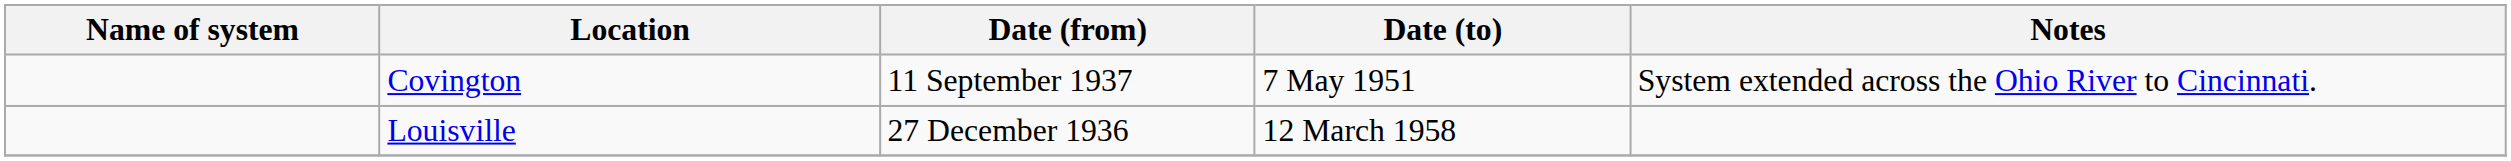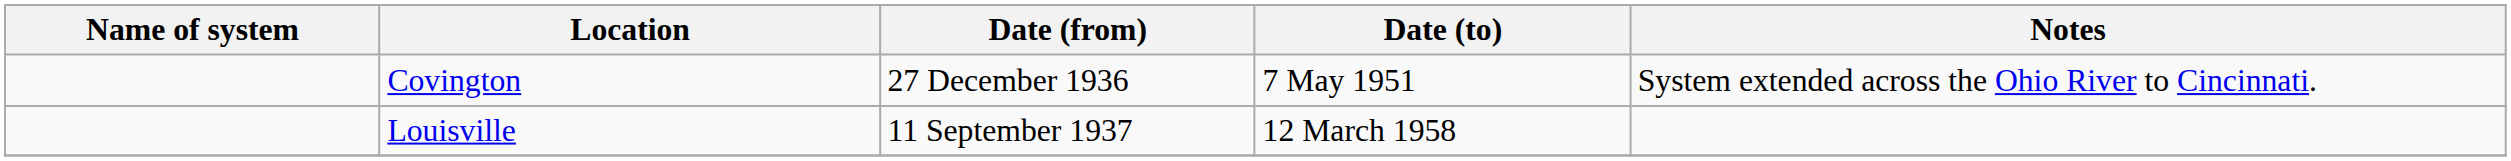(1010, 79) 11 September 1937 -> (1008, 79) 27 December 1936
(1008, 130) 27 December 1936 -> (1010, 130) 11 September 1937
